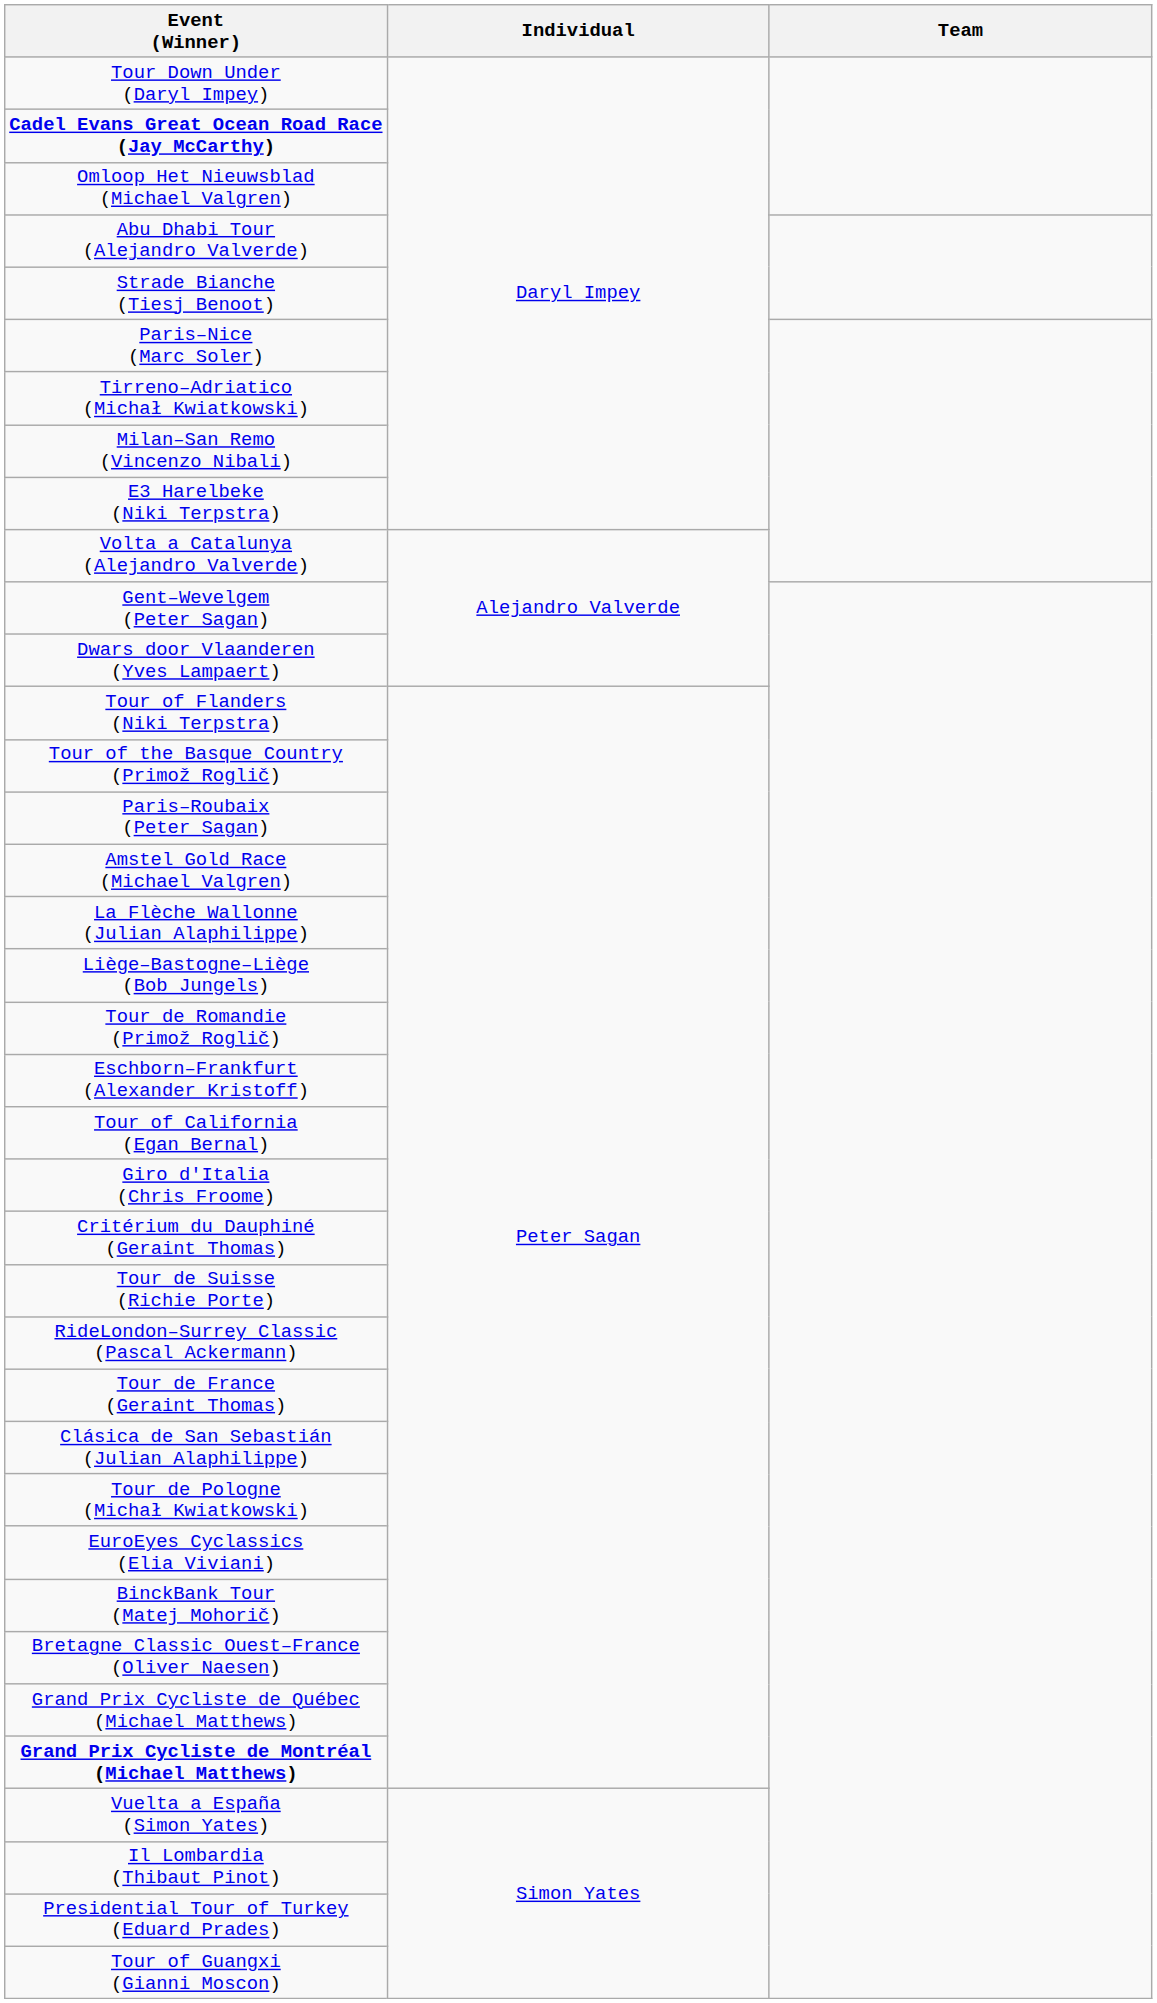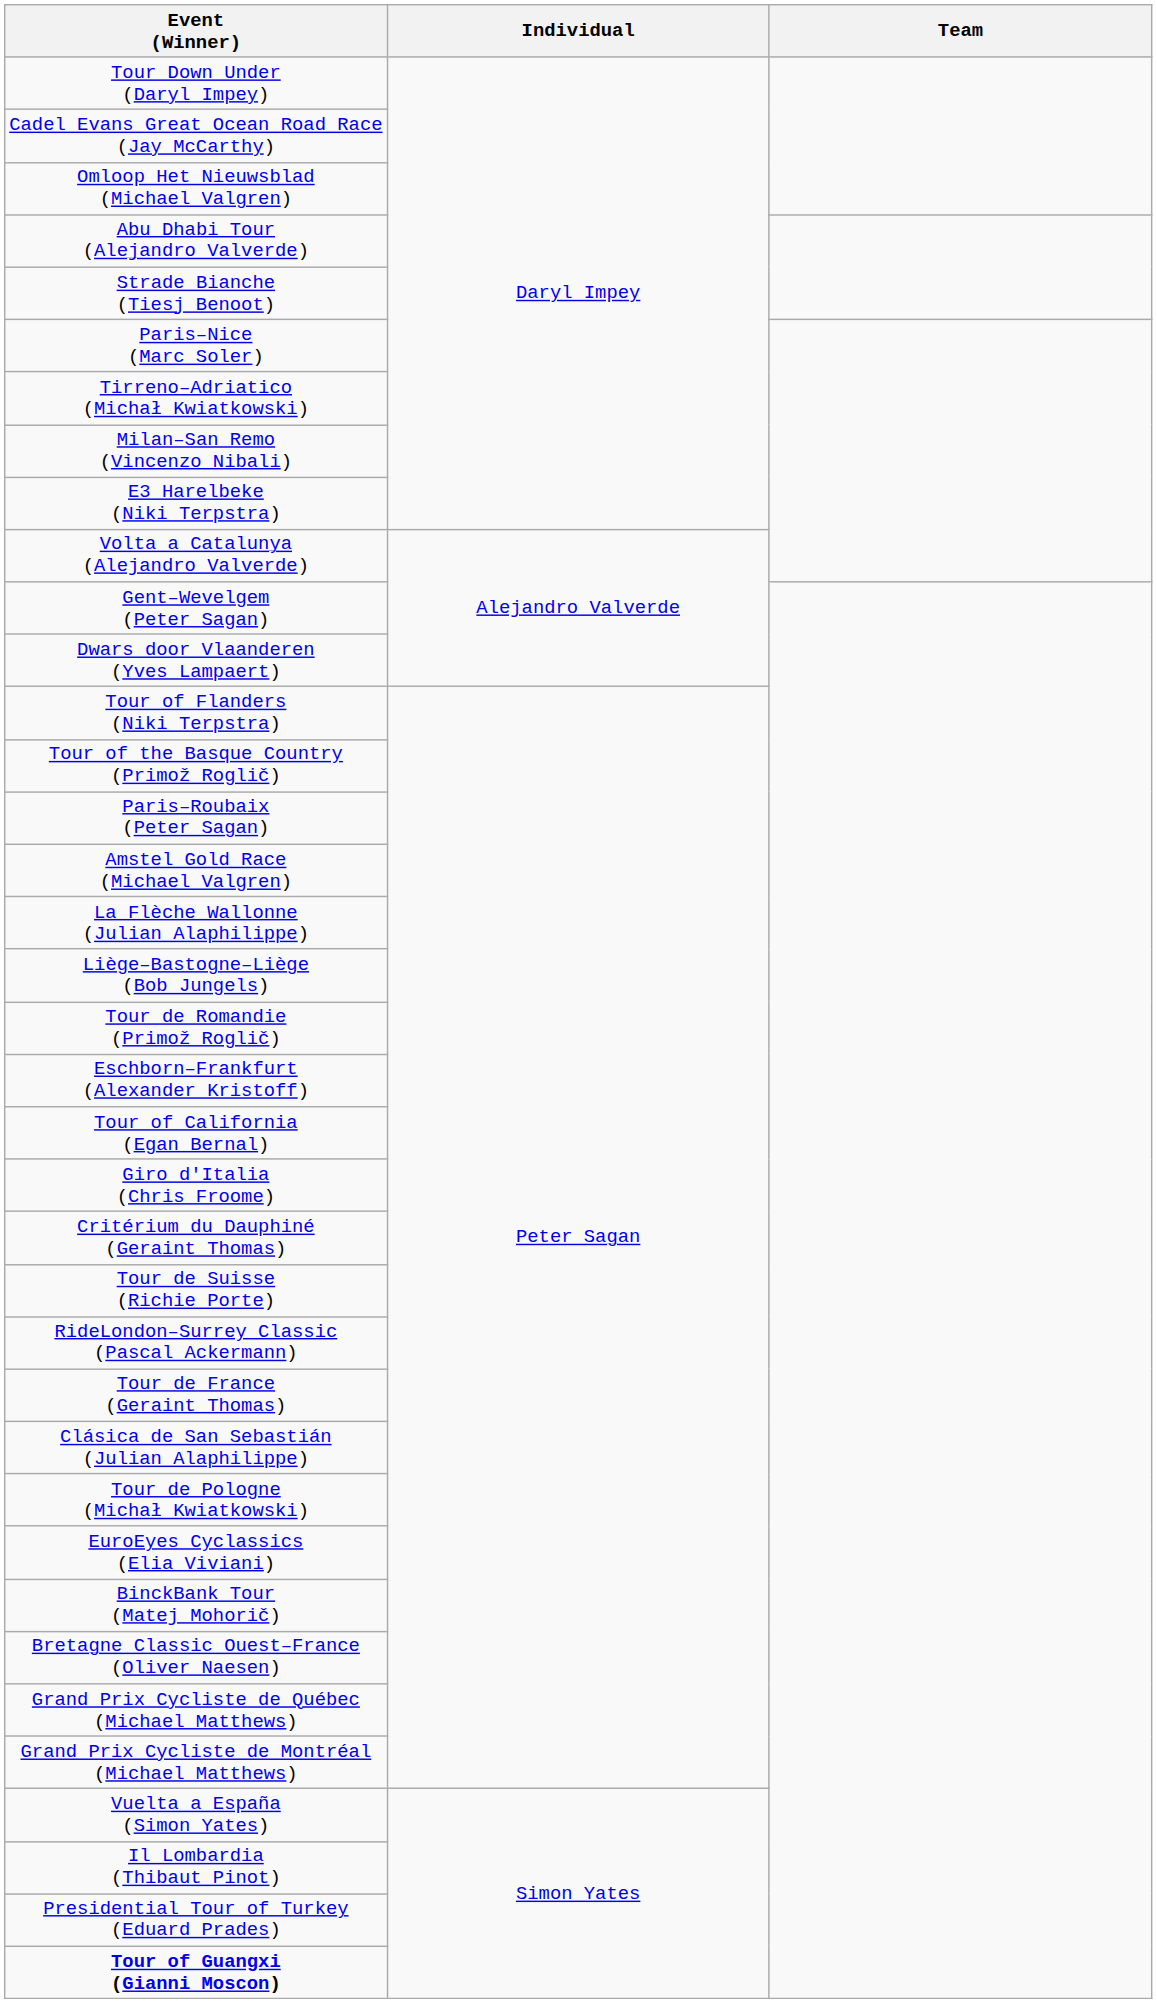(196, 136) bold -> (196, 136) normal
(196, 1763) bold -> (196, 1763) normal
(196, 1972) normal -> (196, 1972) bold
